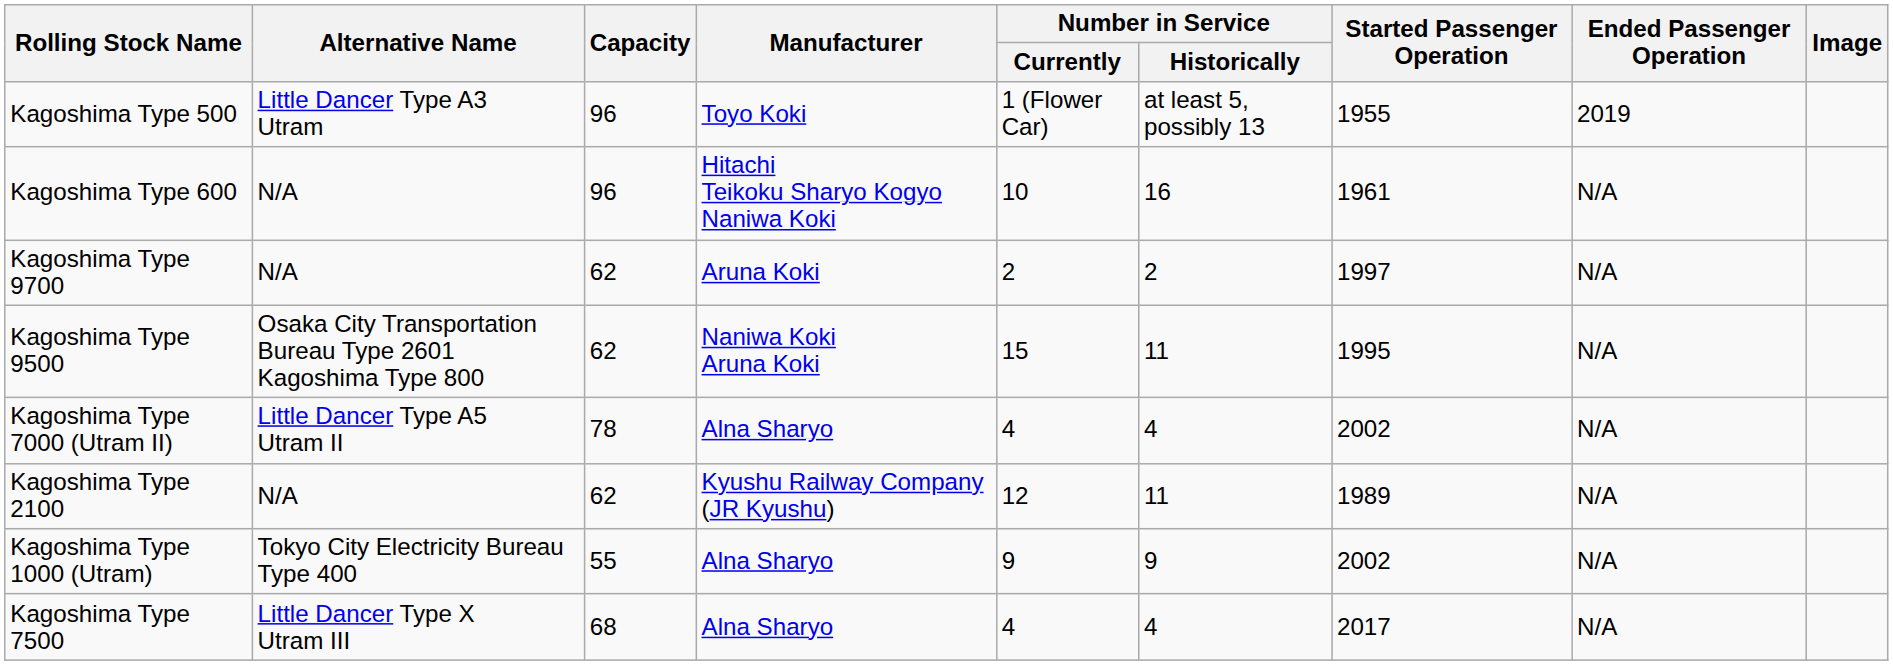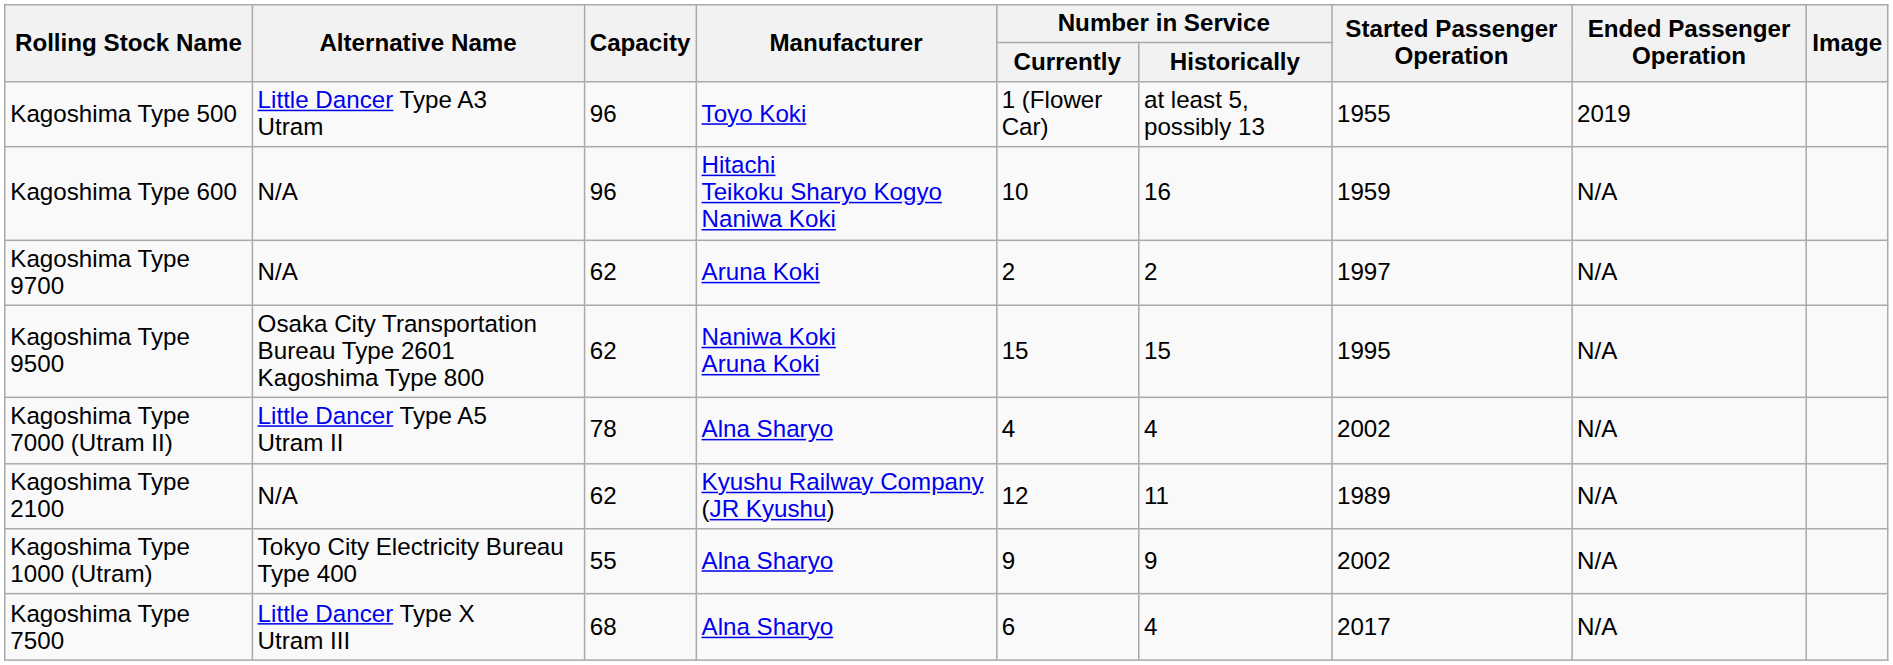(1364, 192) 1961 -> (1364, 192) 1959
(1156, 351) 11 -> (1157, 351) 15
(1008, 626) 4 -> (1008, 626) 6
